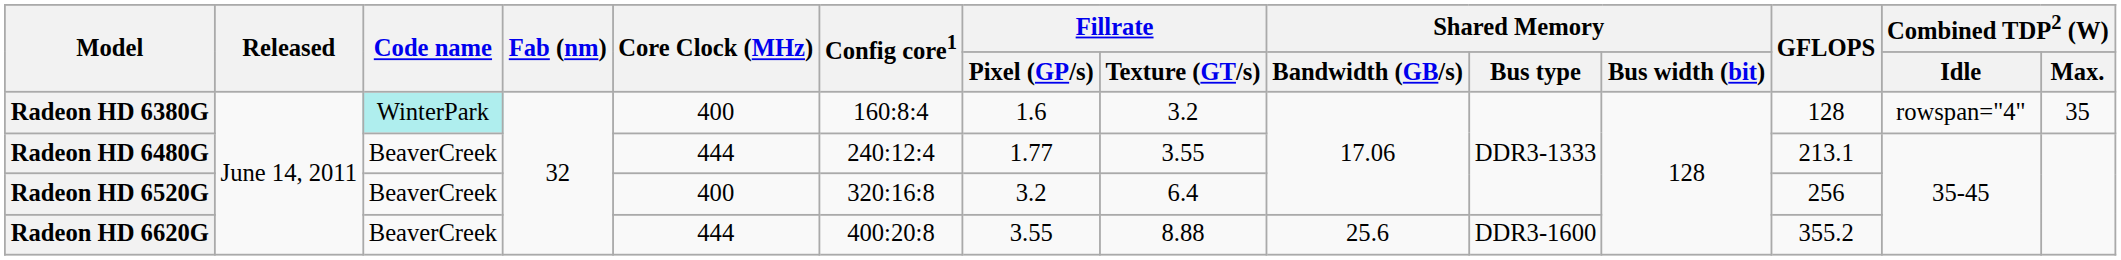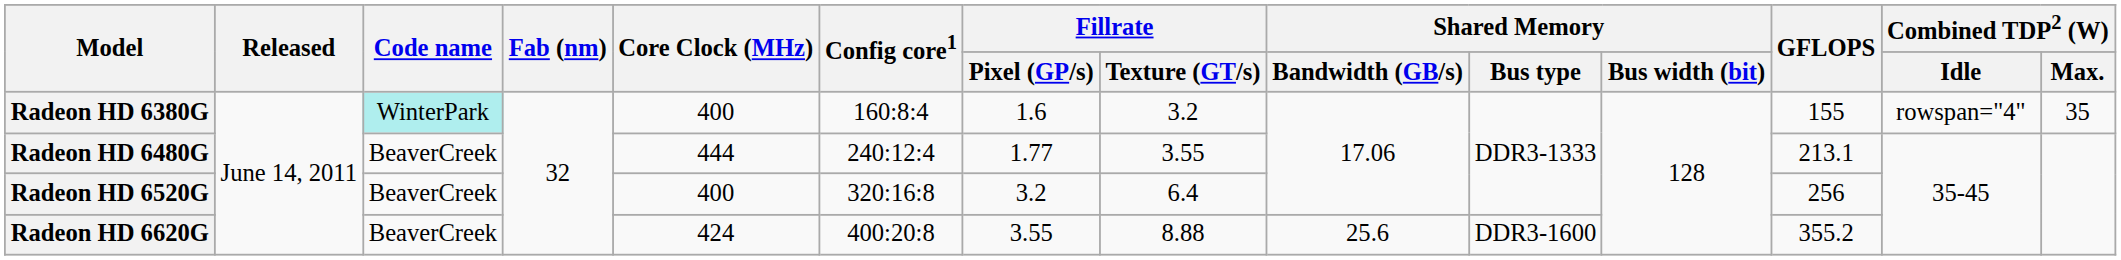(1826, 112) 128 -> (1826, 112) 155
(716, 233) 444 -> (716, 233) 424
